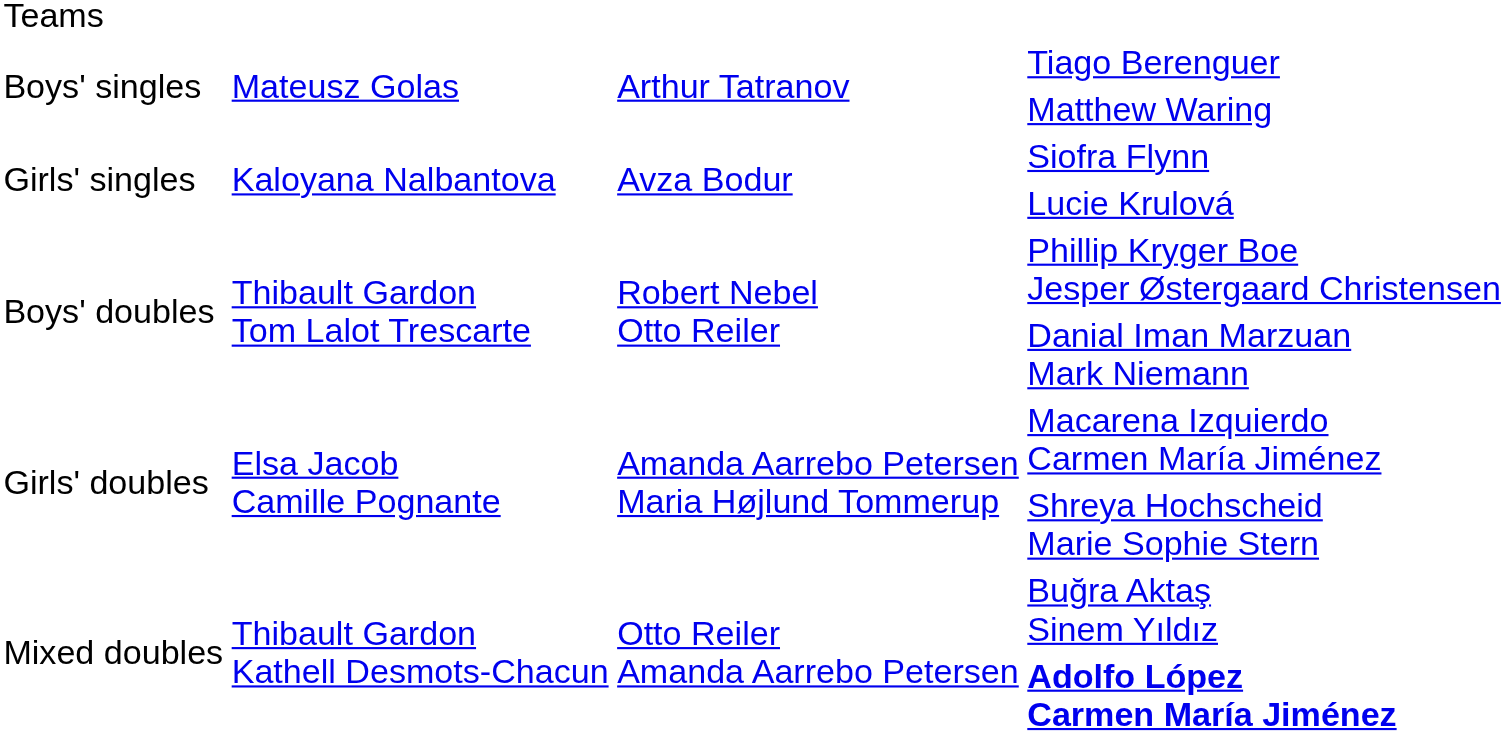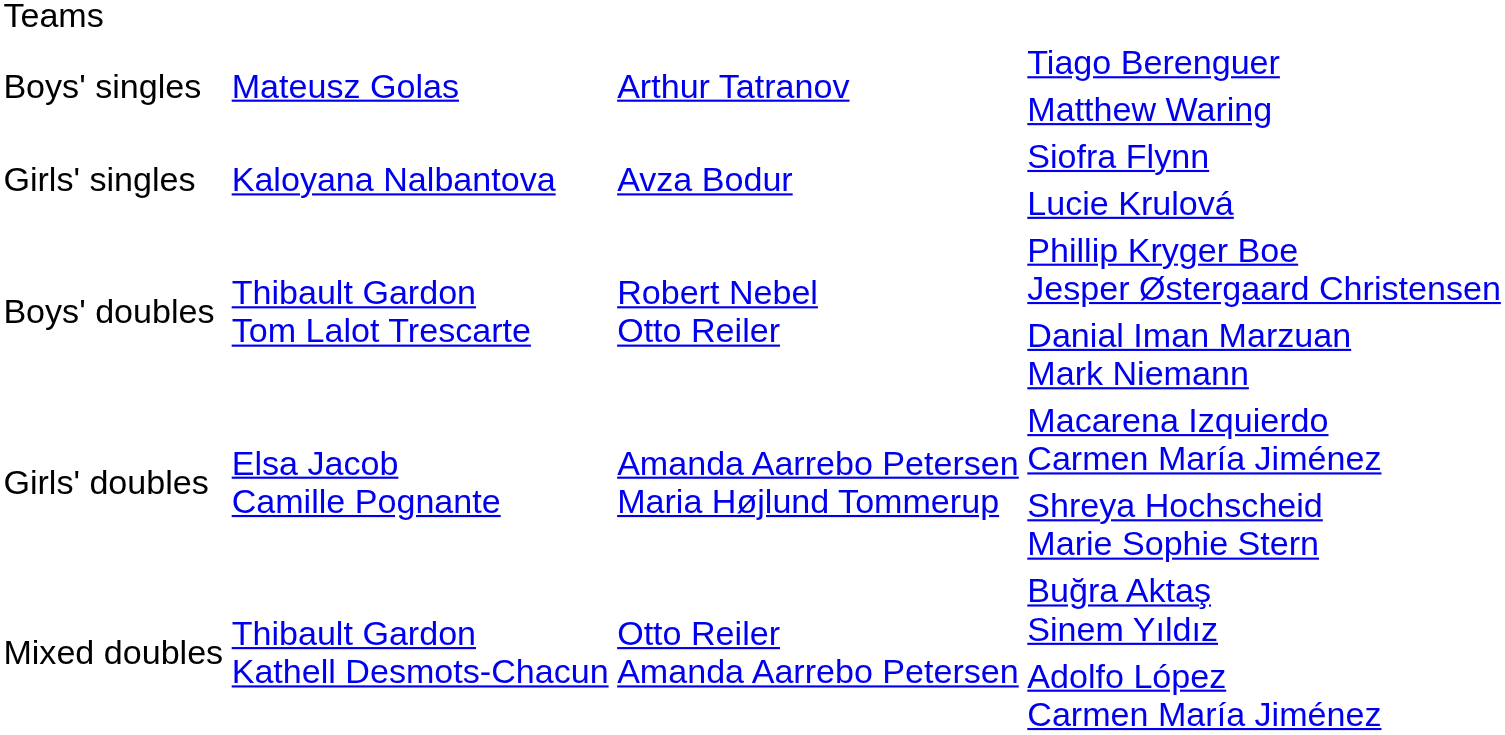(1212, 695) bold -> (1204, 695) normal
